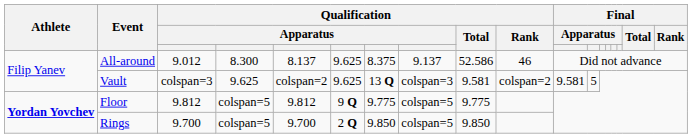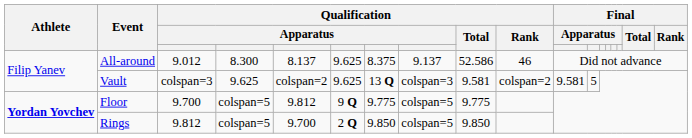(187, 102) 9.812 -> (187, 102) 9.700
(187, 123) 9.700 -> (187, 123) 9.812
